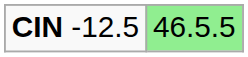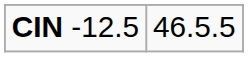(194, 27) lightgreen background -> (194, 27) no background
